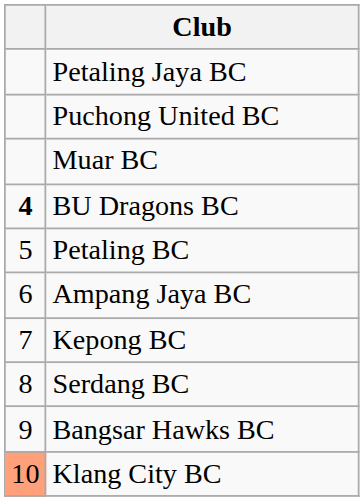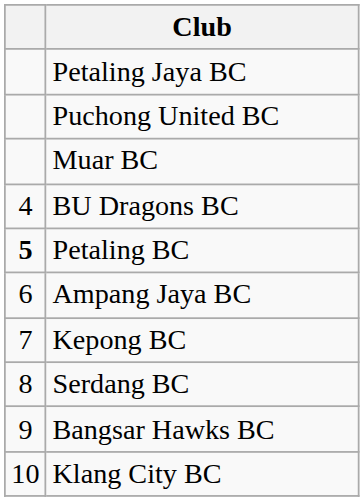(25, 205) bold -> (25, 205) normal
(25, 250) normal -> (25, 250) bold
(25, 473) lightsalmon background -> (25, 473) no background
